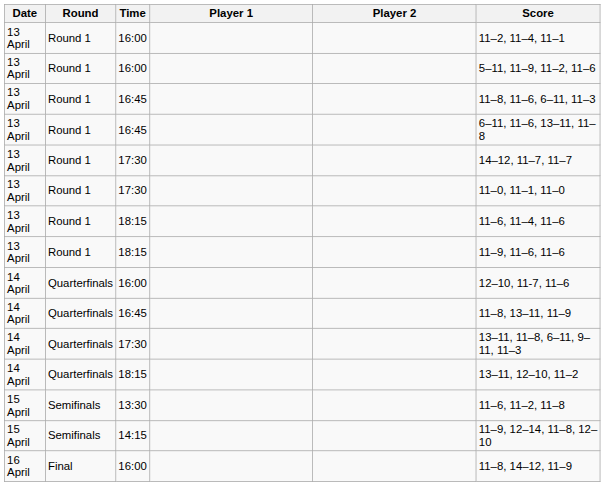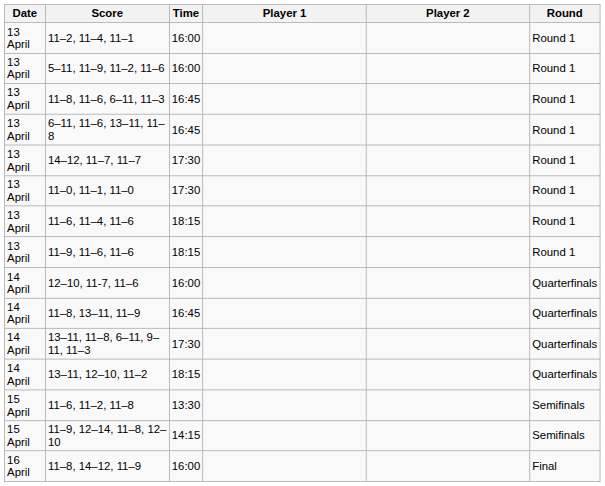columns swapped: (80, 14) <-> (538, 14)
